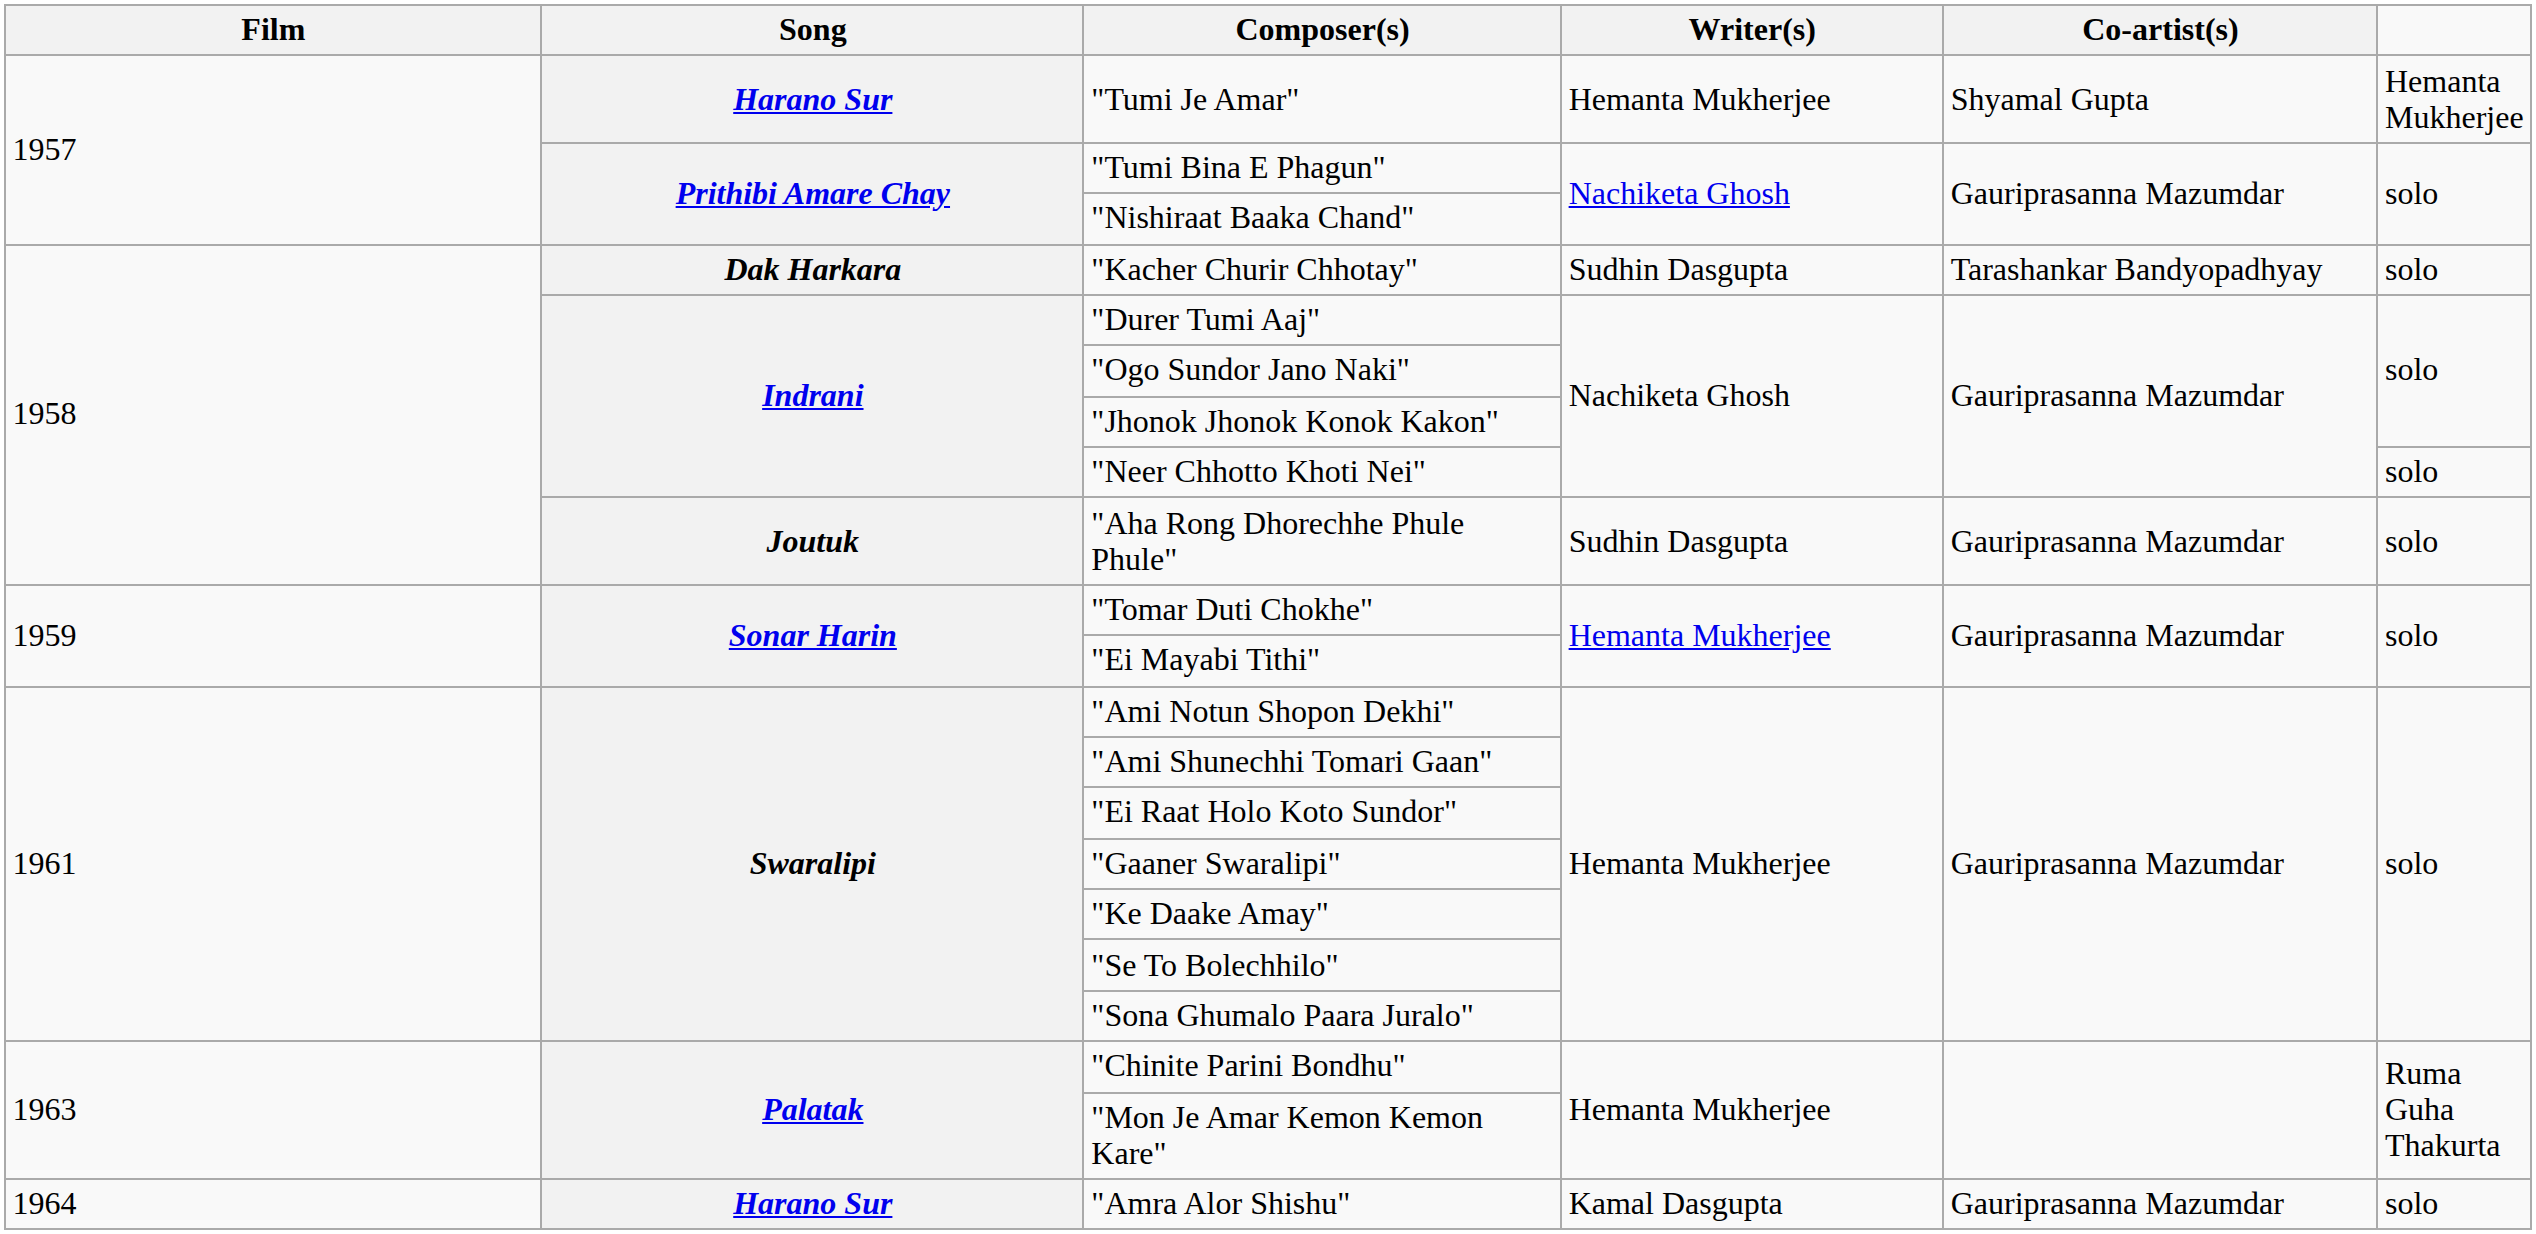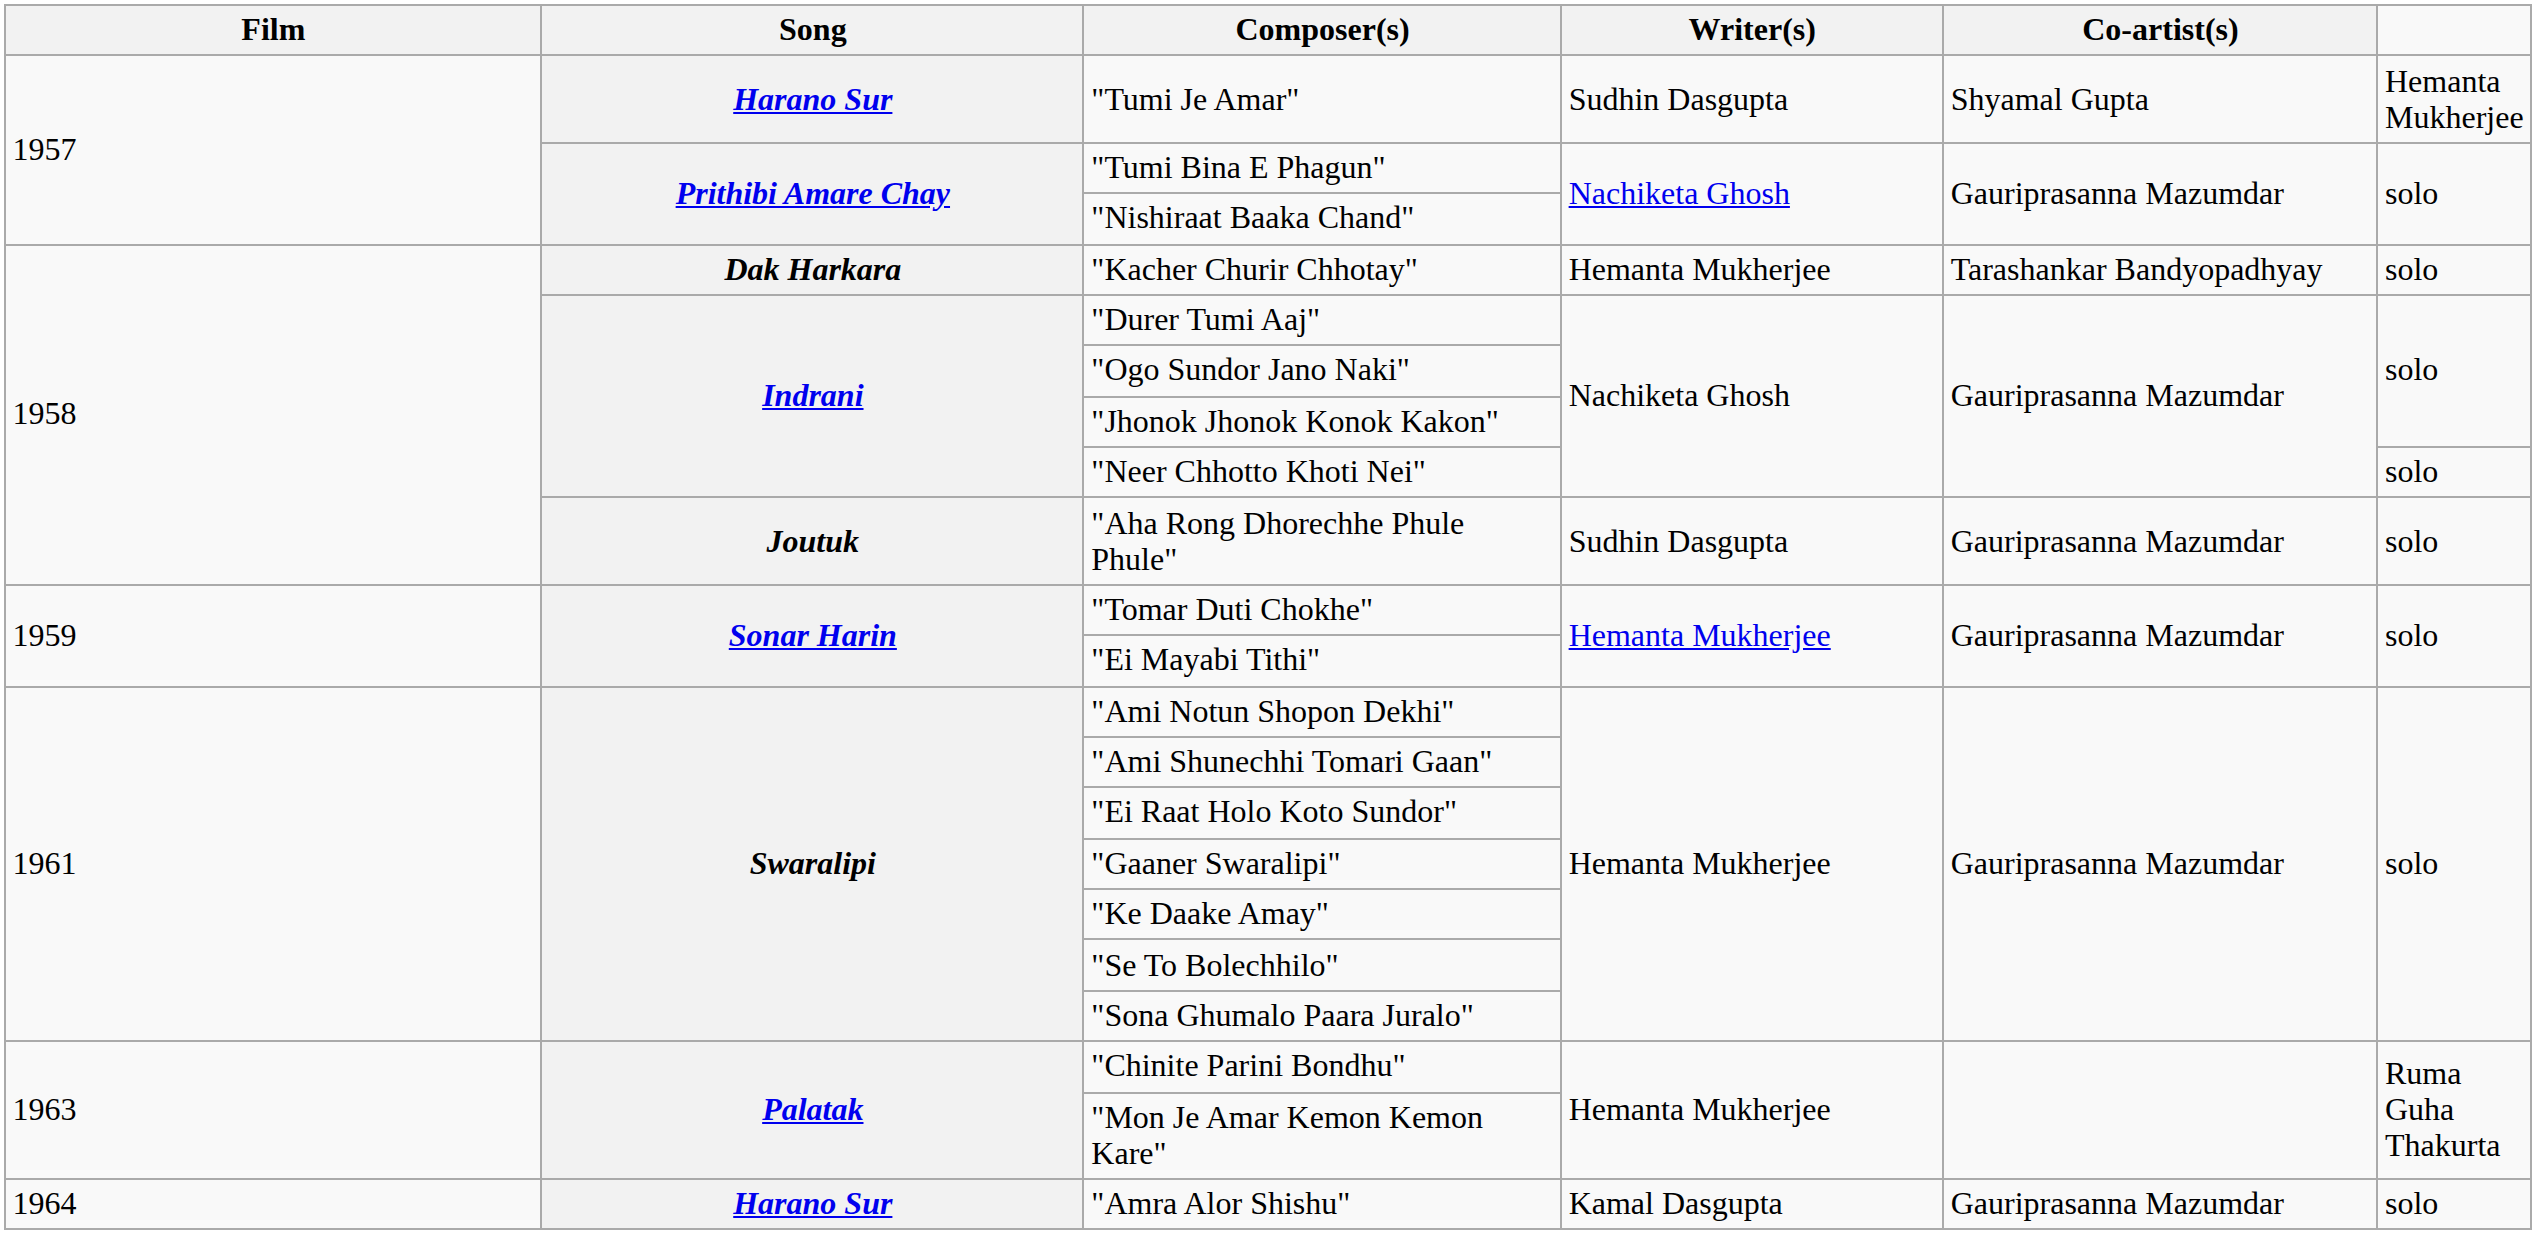(1700, 98) Hemanta Mukherjee -> (1678, 98) Sudhin Dasgupta
(1678, 268) Sudhin Dasgupta -> (1700, 268) Hemanta Mukherjee
